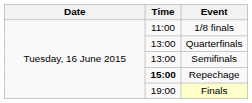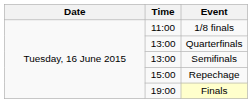(163, 75) bold -> (163, 75) normal
